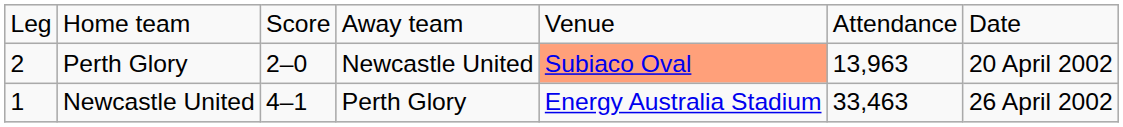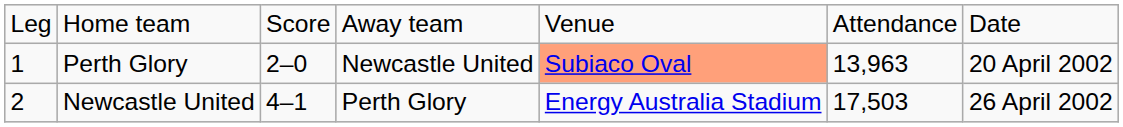(17, 63) 2 -> (17, 63) 1
(17, 102) 1 -> (17, 102) 2
(871, 102) 33,463 -> (871, 102) 17,503
